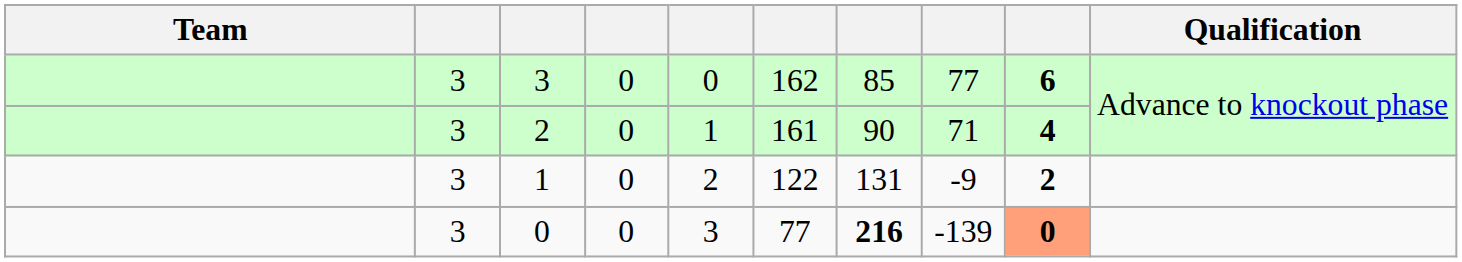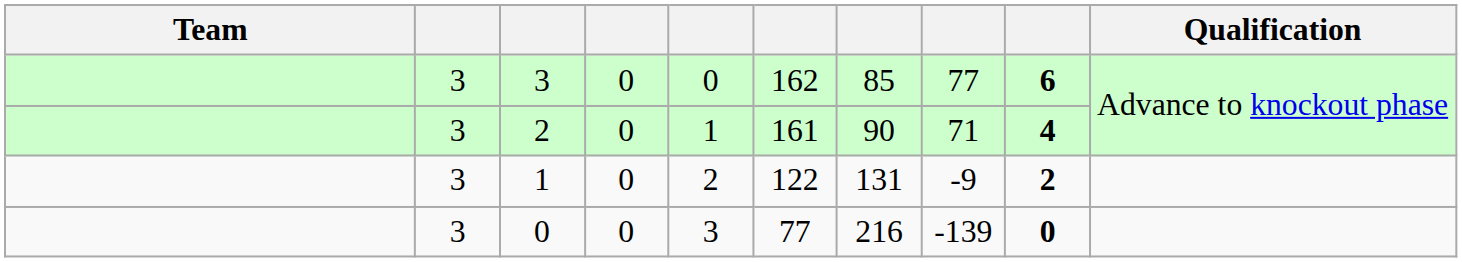(879, 230) bold -> (879, 230) normal
(1048, 230) lightsalmon background -> (1048, 230) no background
